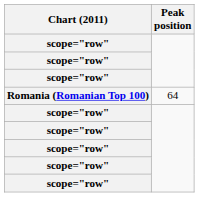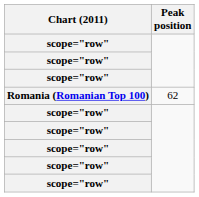(173, 95) 64 -> (173, 95) 62
